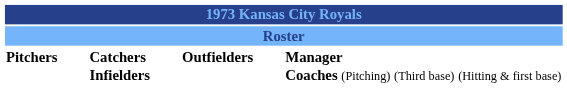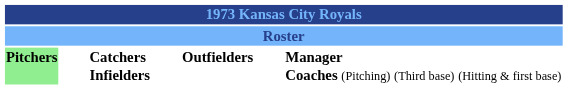(32, 57) no background -> (32, 57) lightgreen background
